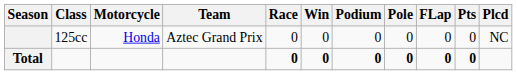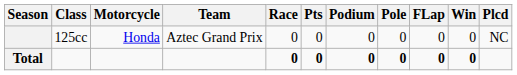columns swapped: (317, 15) <-> (467, 15)
